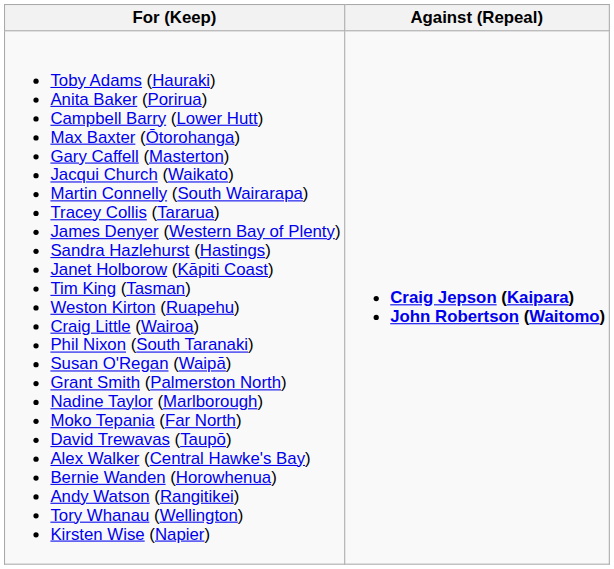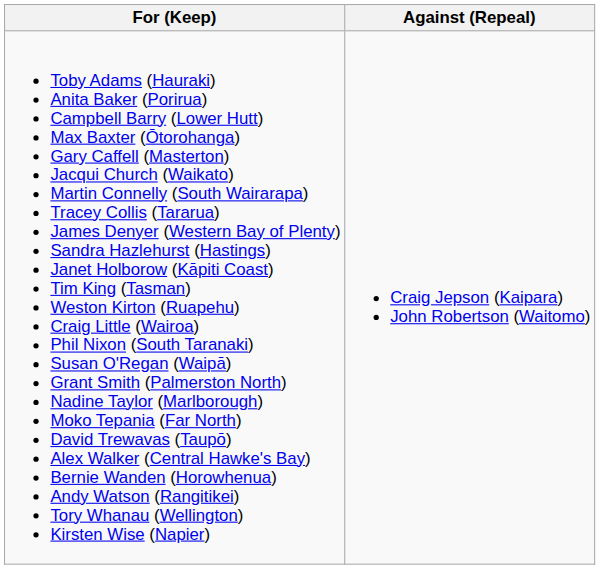(477, 307) bold -> (469, 307) normal
